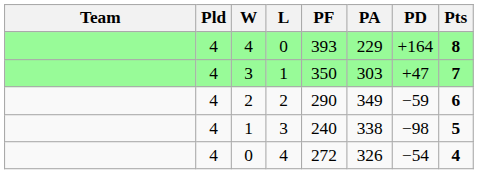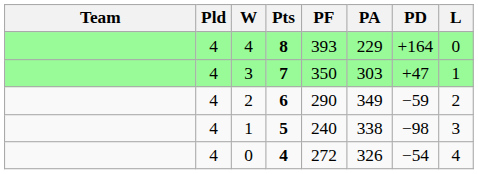columns swapped: (284, 18) <-> (456, 18)
